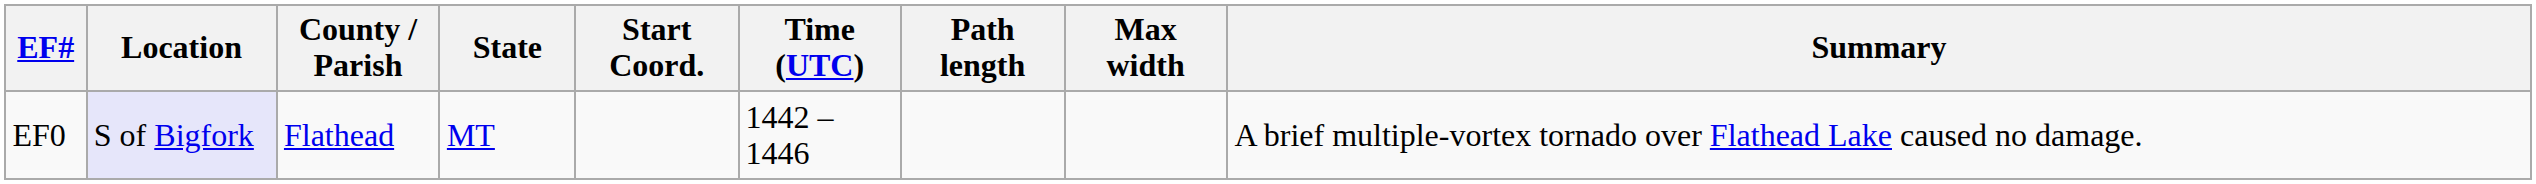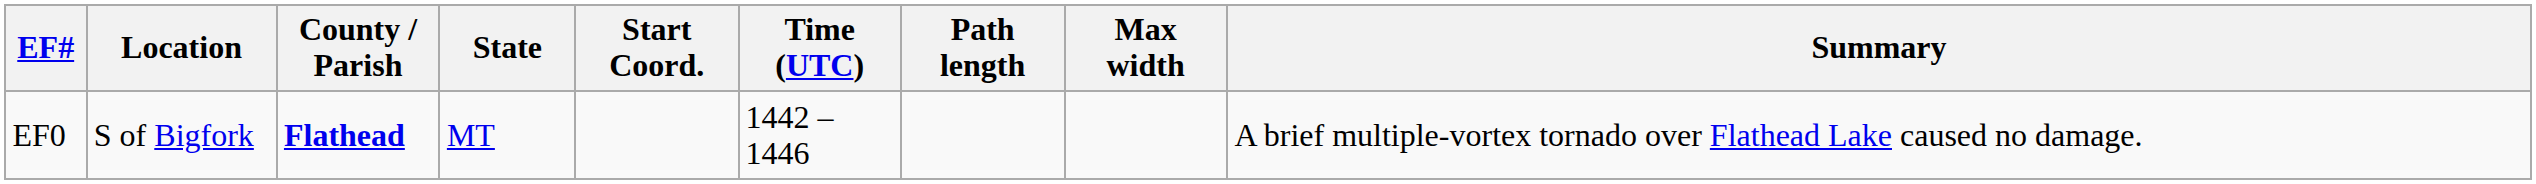(174, 134) lavender background -> (174, 134) no background
(339, 134) normal -> (344, 134) bold
